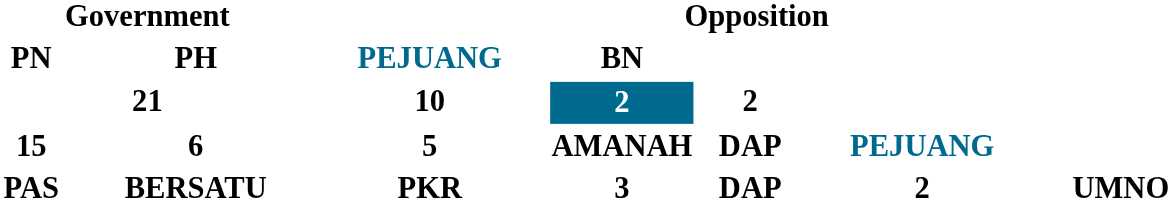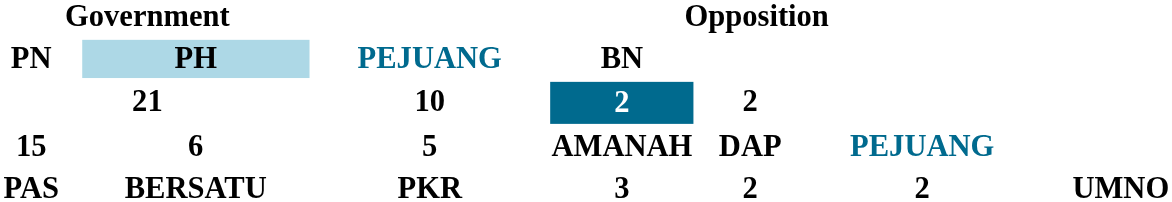(196, 58) no background -> (196, 58) lightblue background
(750, 188) DAP -> (750, 188) 2
